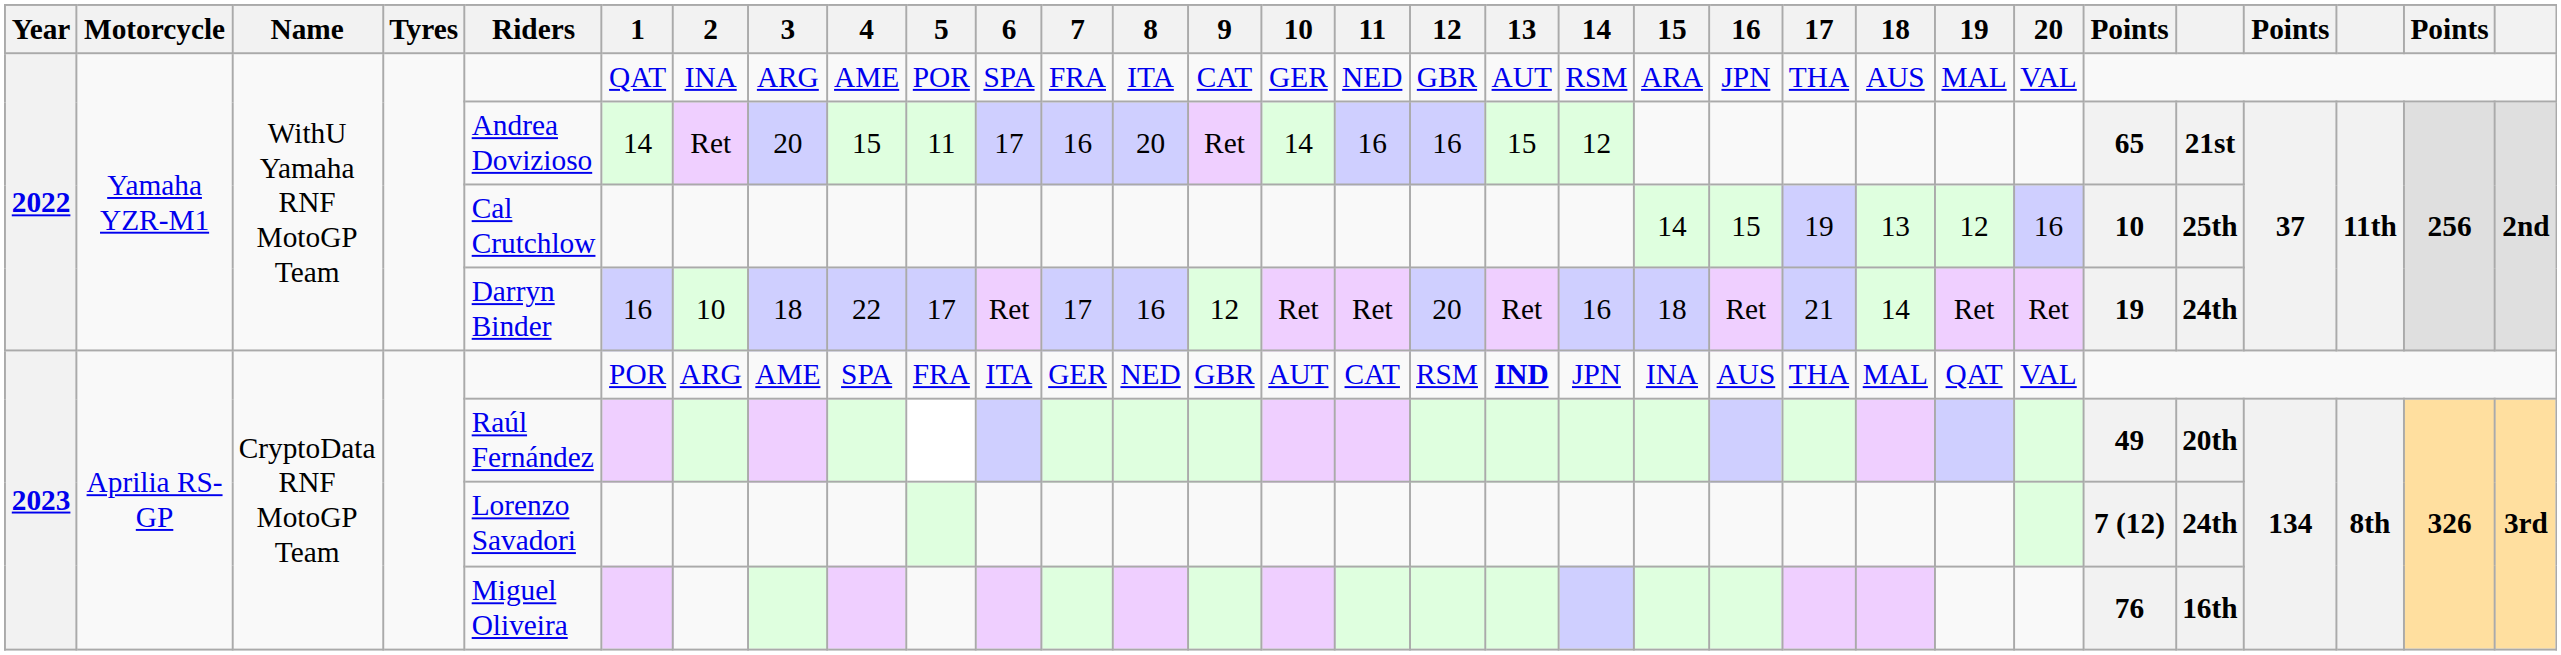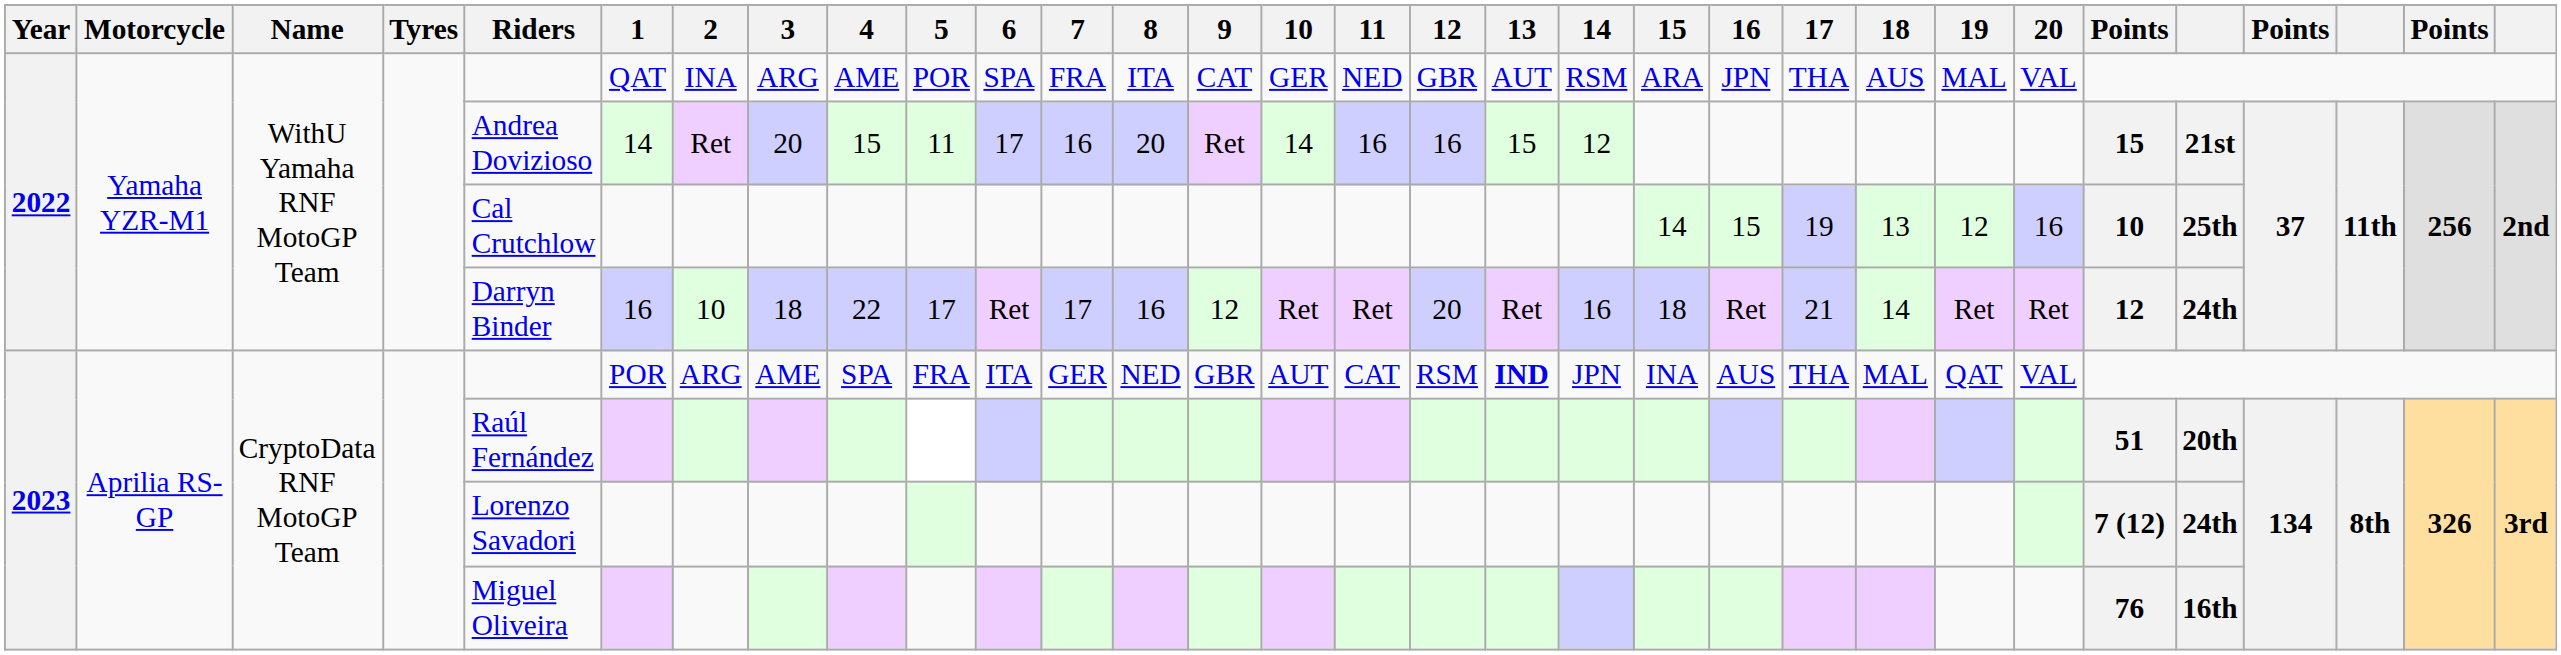(2129, 142) 65 -> (2129, 142) 15
(2129, 309) 19 -> (2129, 309) 12
(2129, 440) 49 -> (2129, 440) 51
